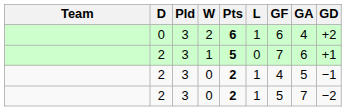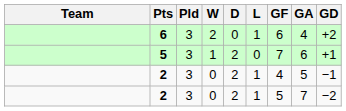columns swapped: (233, 14) <-> (161, 14)
